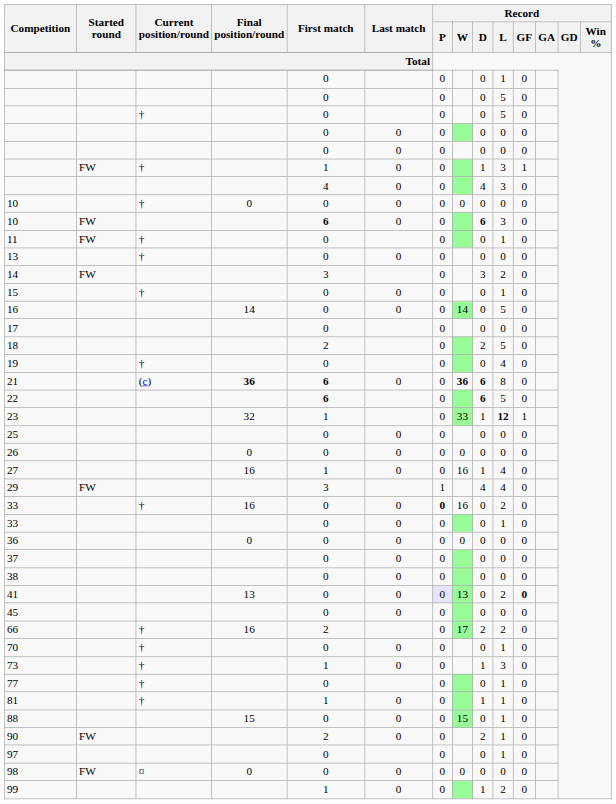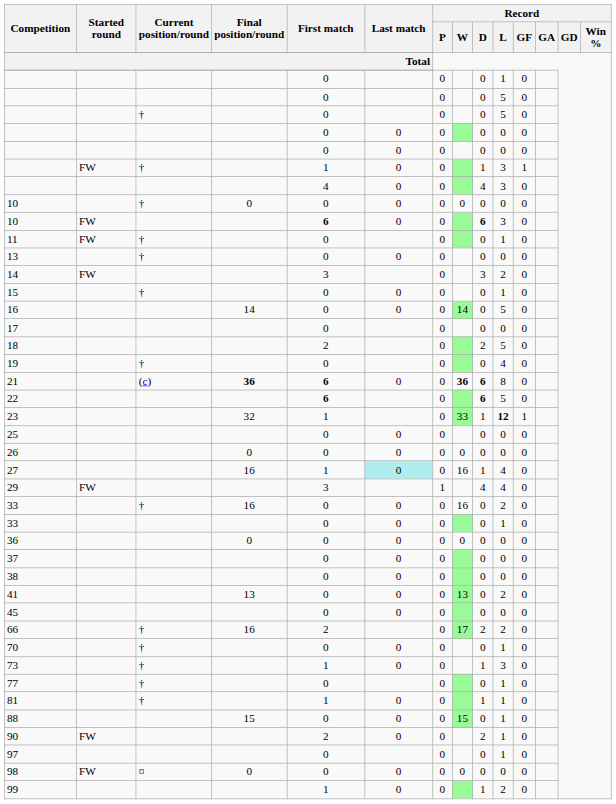(399, 470) no background -> (399, 470) paleturquoise background
(442, 505) bold -> (442, 505) normal
(442, 594) lavender background -> (442, 594) no background
(524, 594) bold -> (524, 594) normal
